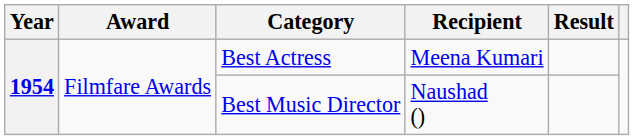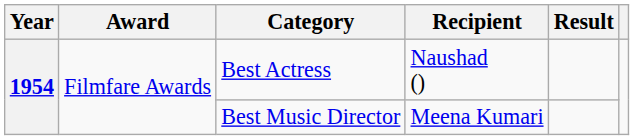(477, 57) Meena Kumari -> (449, 69) Naushad ()
(449, 104) Naushad () -> (477, 116) Meena Kumari
